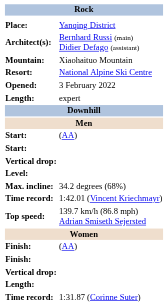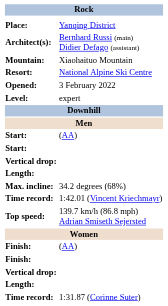(20, 98) Length: -> (17, 98) Level:
(17, 173) Level: -> (20, 173) Length:
